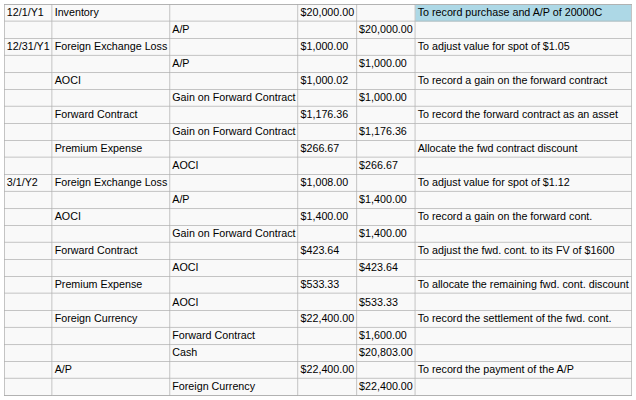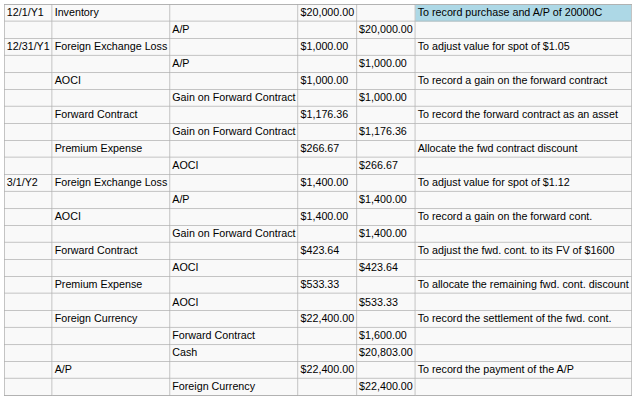(324, 81) $1,000.02 -> (324, 81) $1,000.00
(324, 183) $1,008.00 -> (324, 183) $1,400.00
